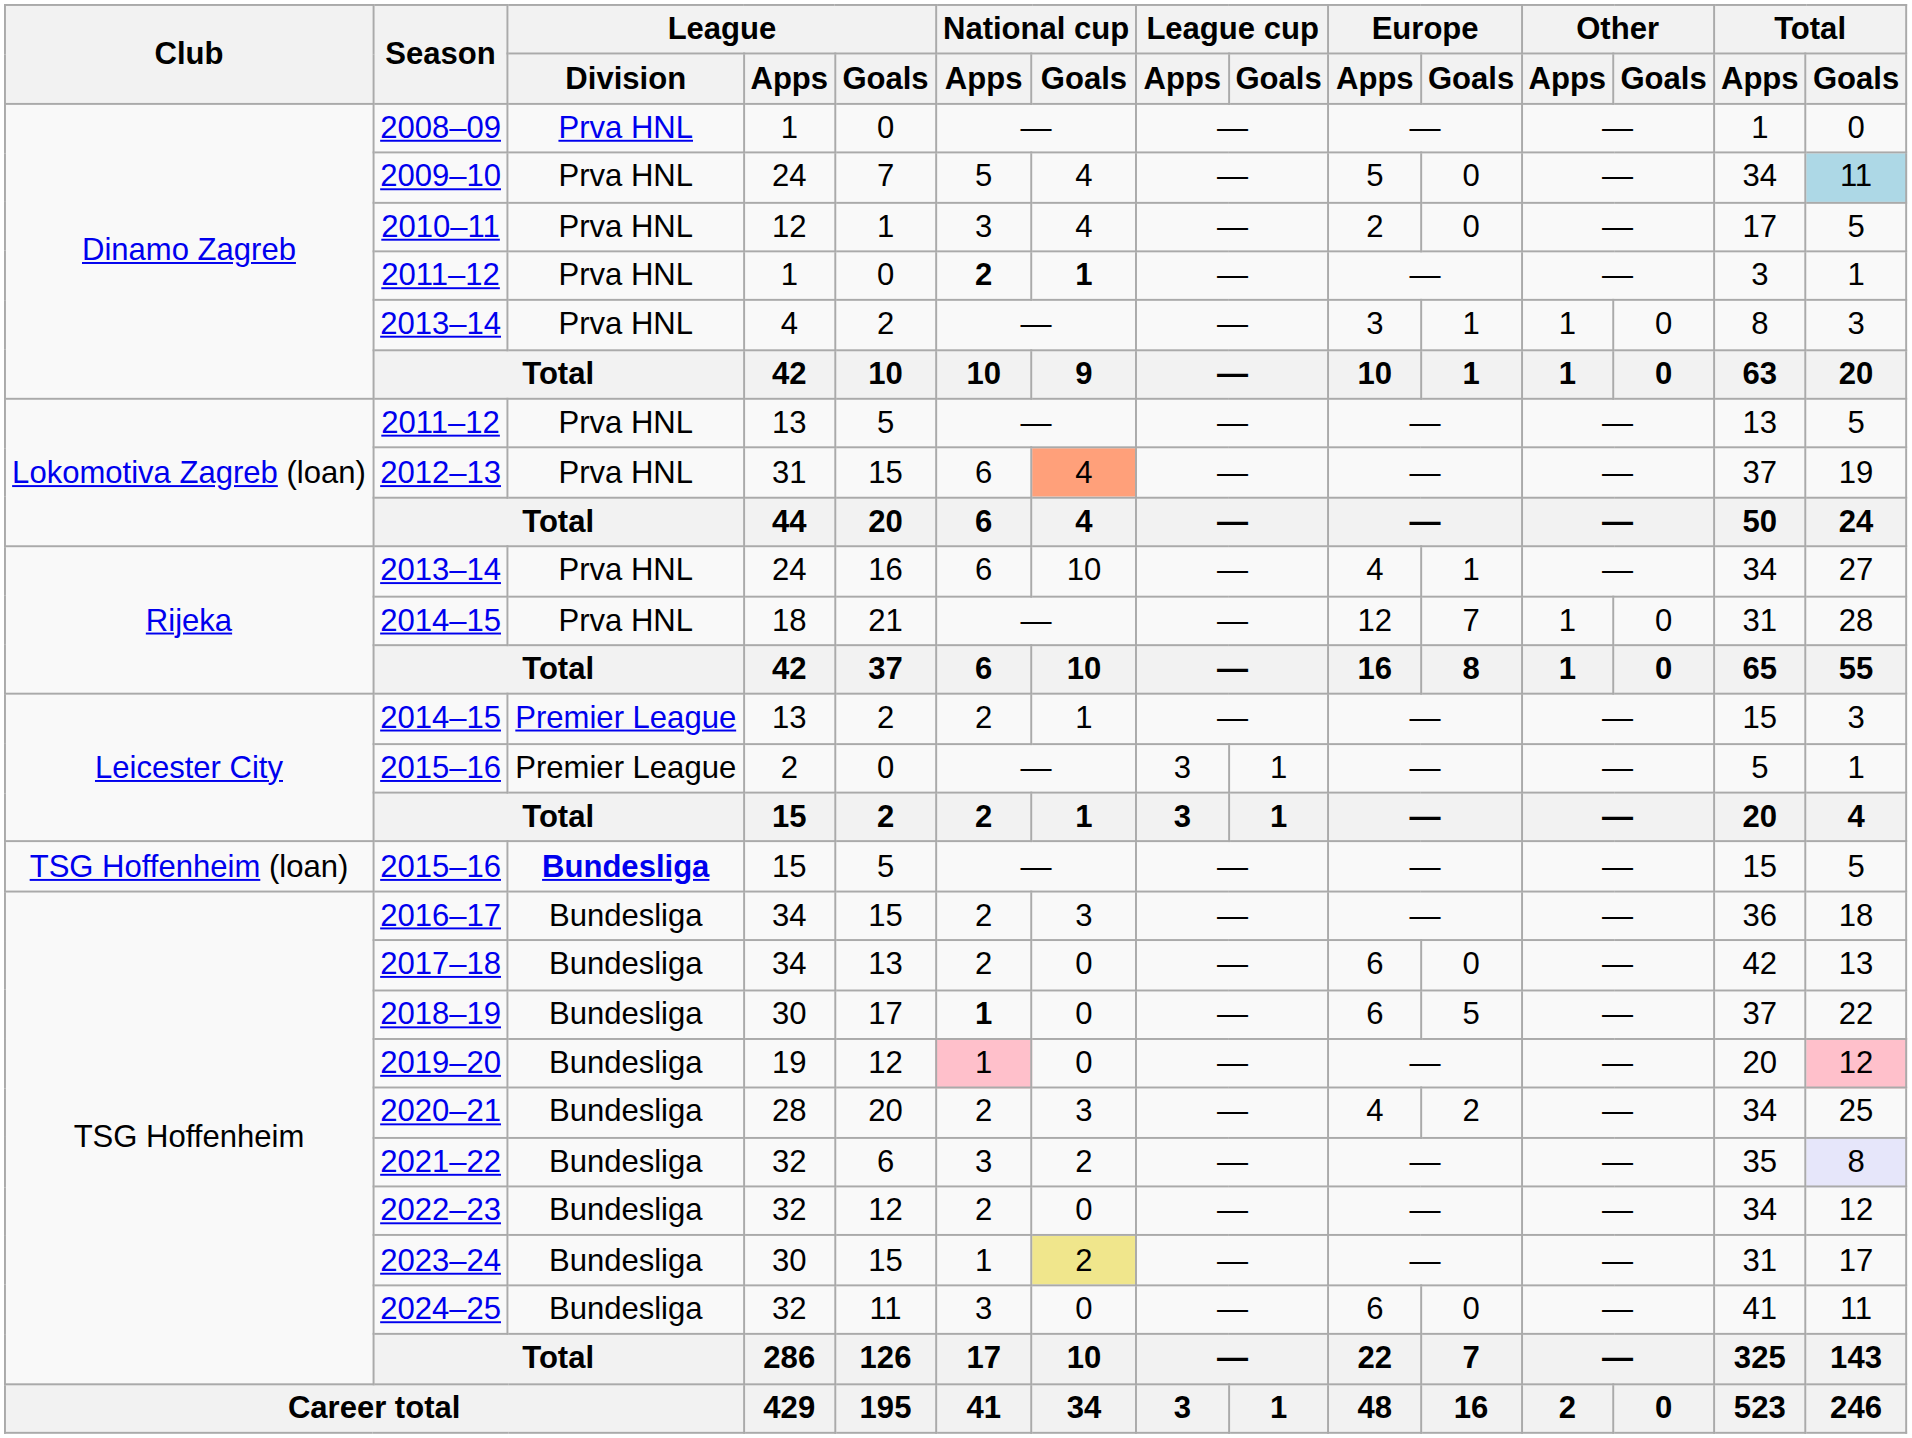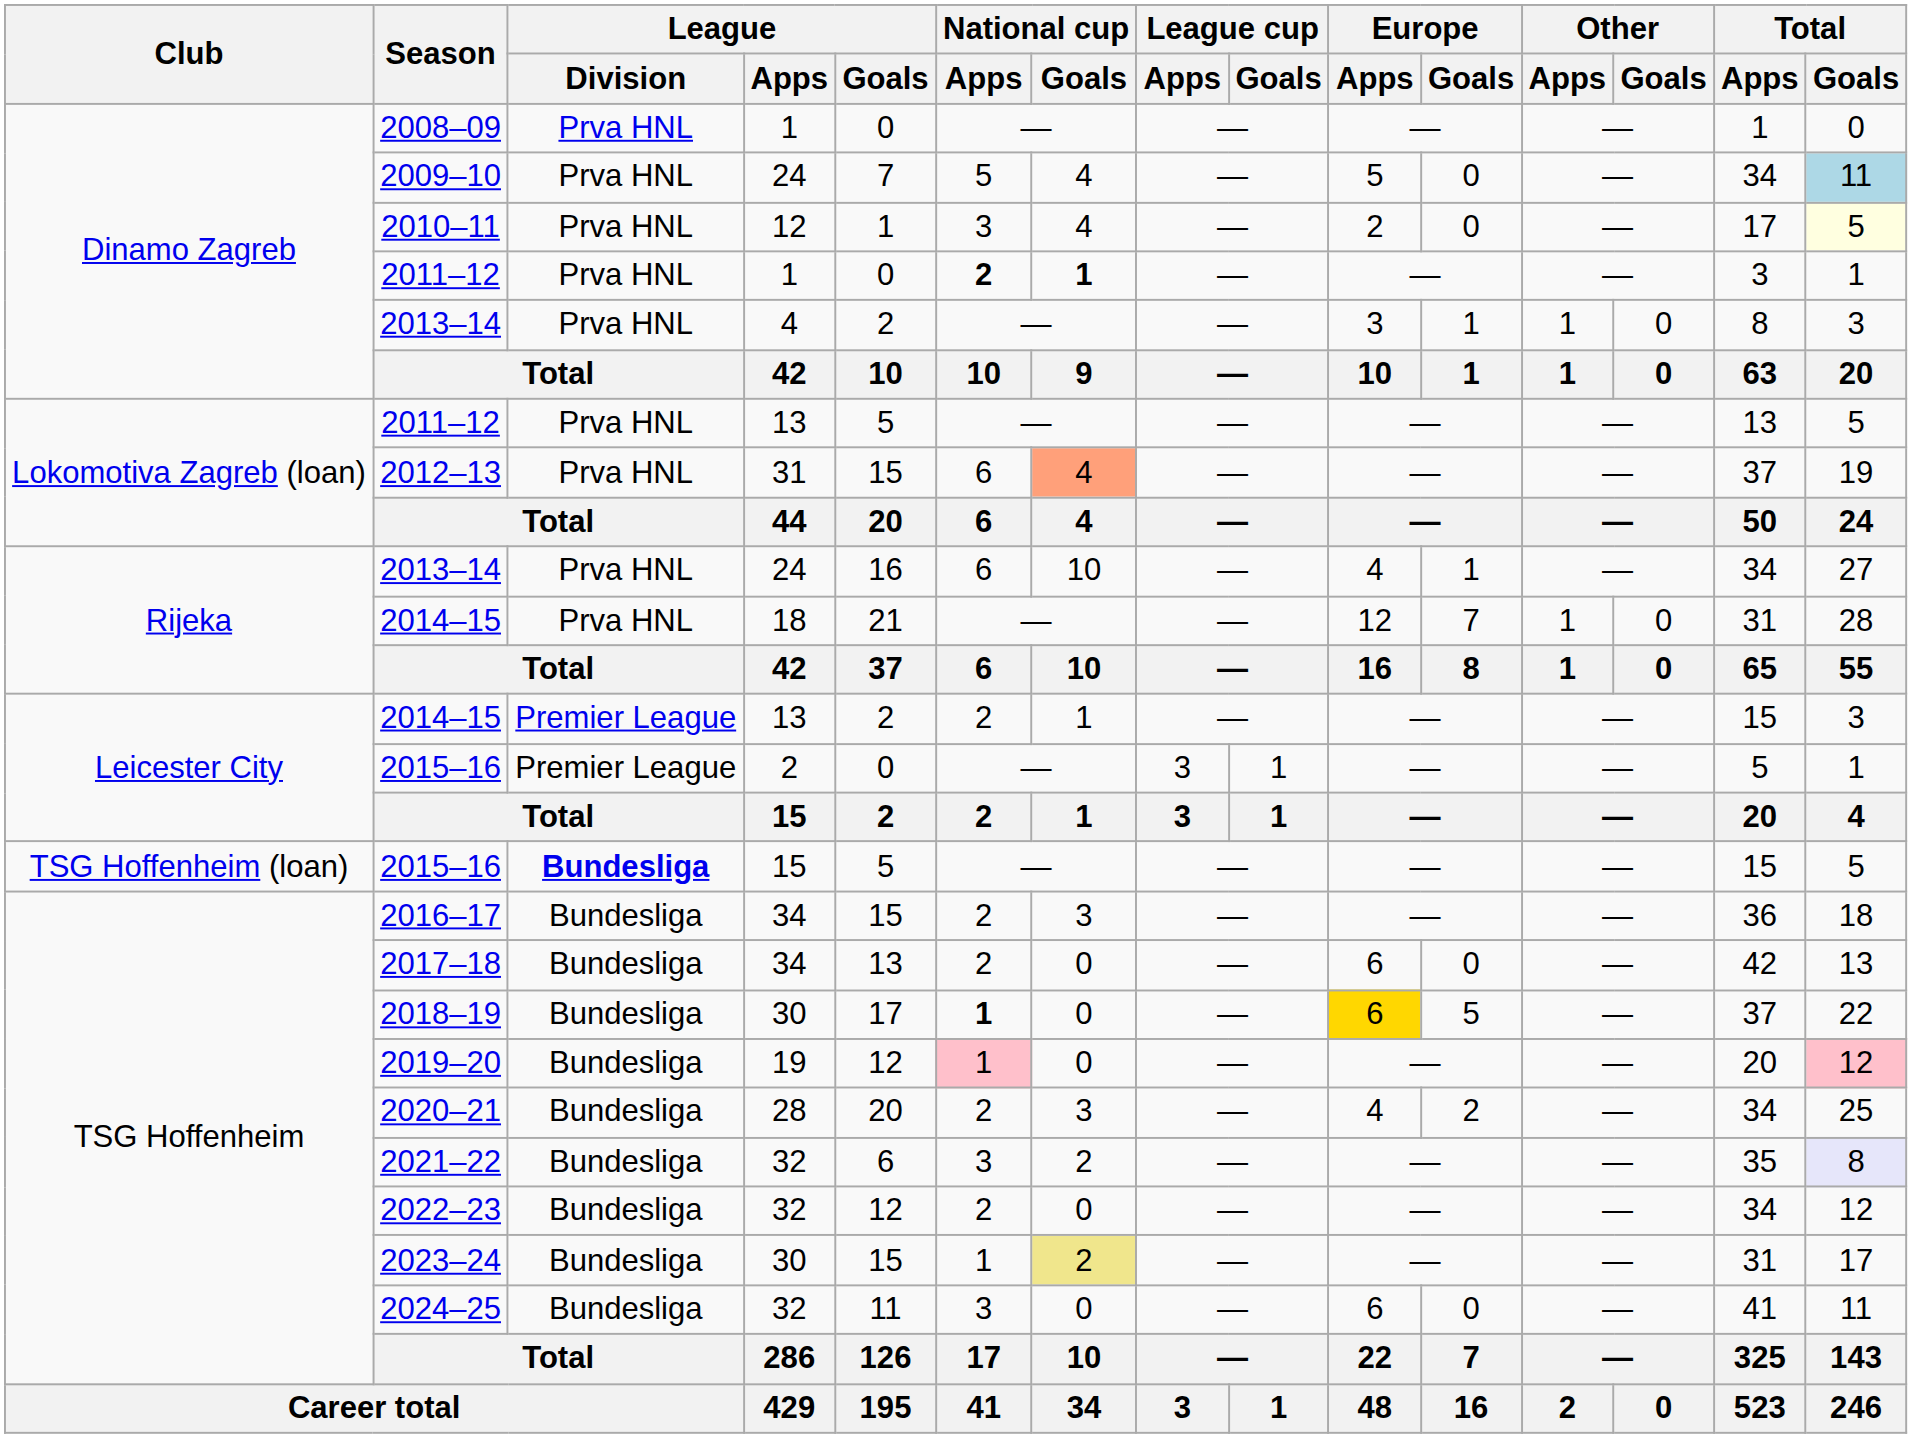(1856, 226) no background -> (1856, 226) lightyellow background
(1375, 1013) no background -> (1375, 1013) gold background
